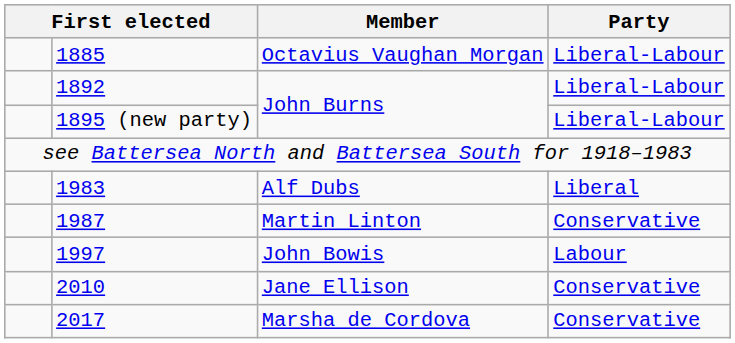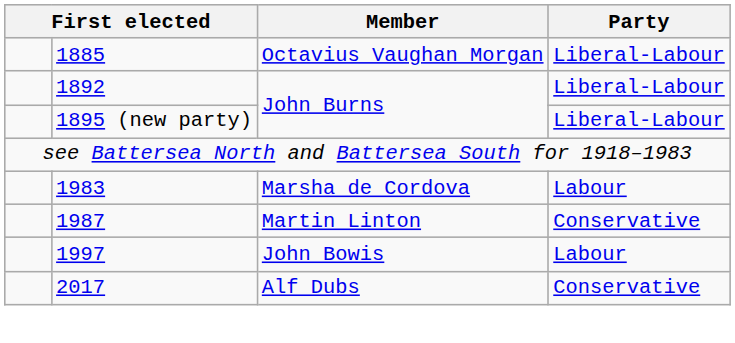(311, 188) Alf Dubs -> (366, 188) Marsha de Cordova
(596, 188) Liberal -> (590, 188) Labour
- row: (81, 288)
(366, 321) Marsha de Cordova -> (311, 288) Alf Dubs
